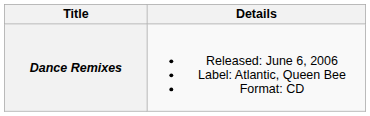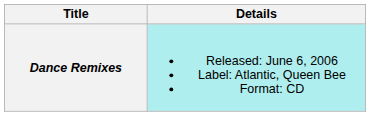(256, 75) no background -> (256, 75) paleturquoise background
